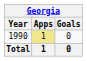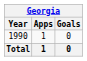(43, 37) khaki background -> (43, 37) no background
